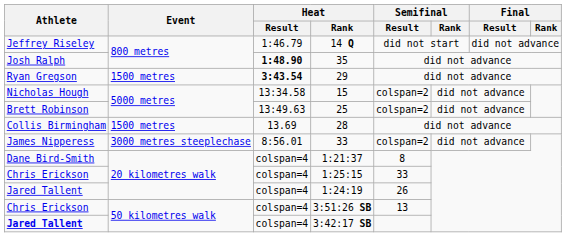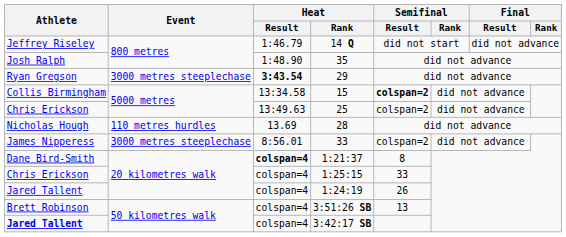(282, 60) bold -> (282, 60) normal
(143, 77) 1500 metres -> (181, 77) 3000 metres steeplechase
(48, 93) Nicholas Hough -> (56, 93) Collis Birmingham
(402, 93) normal -> (402, 93) bold
(48, 109) Brett Robinson -> (48, 109) Chris Erickson
(56, 125) Collis Birmingham -> (48, 125) Nicholas Hough
(143, 125) 1500 metres -> (163, 125) 110 metres hurdles
(282, 158) normal -> (282, 158) bold
(48, 207) Chris Erickson -> (48, 207) Brett Robinson
